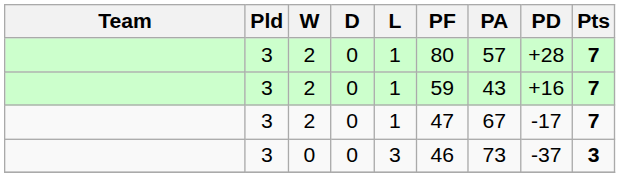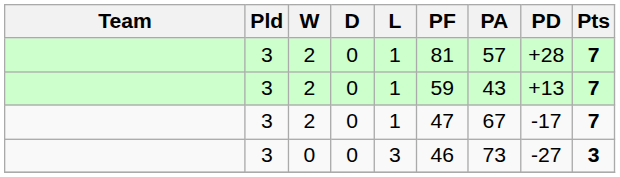(442, 54) 80 -> (442, 54) 81
(546, 88) +16 -> (546, 88) +13
(546, 155) -37 -> (546, 155) -27
